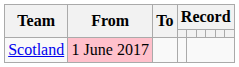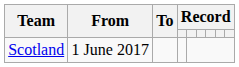(110, 49) pink background -> (110, 49) no background
